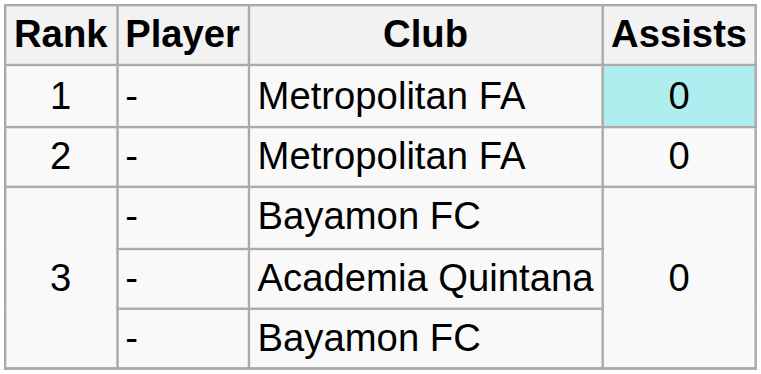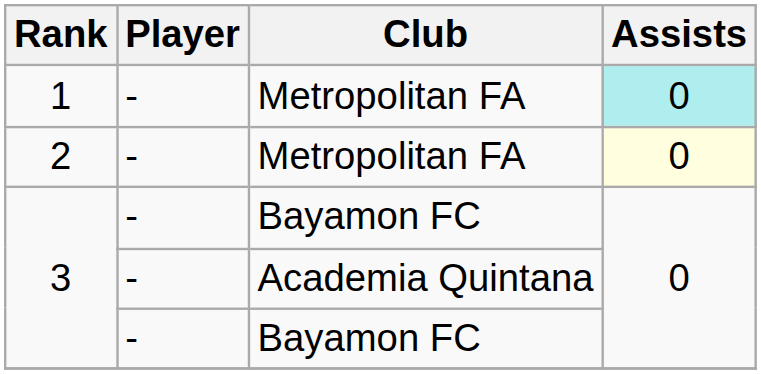(679, 156) no background -> (679, 156) lightyellow background
